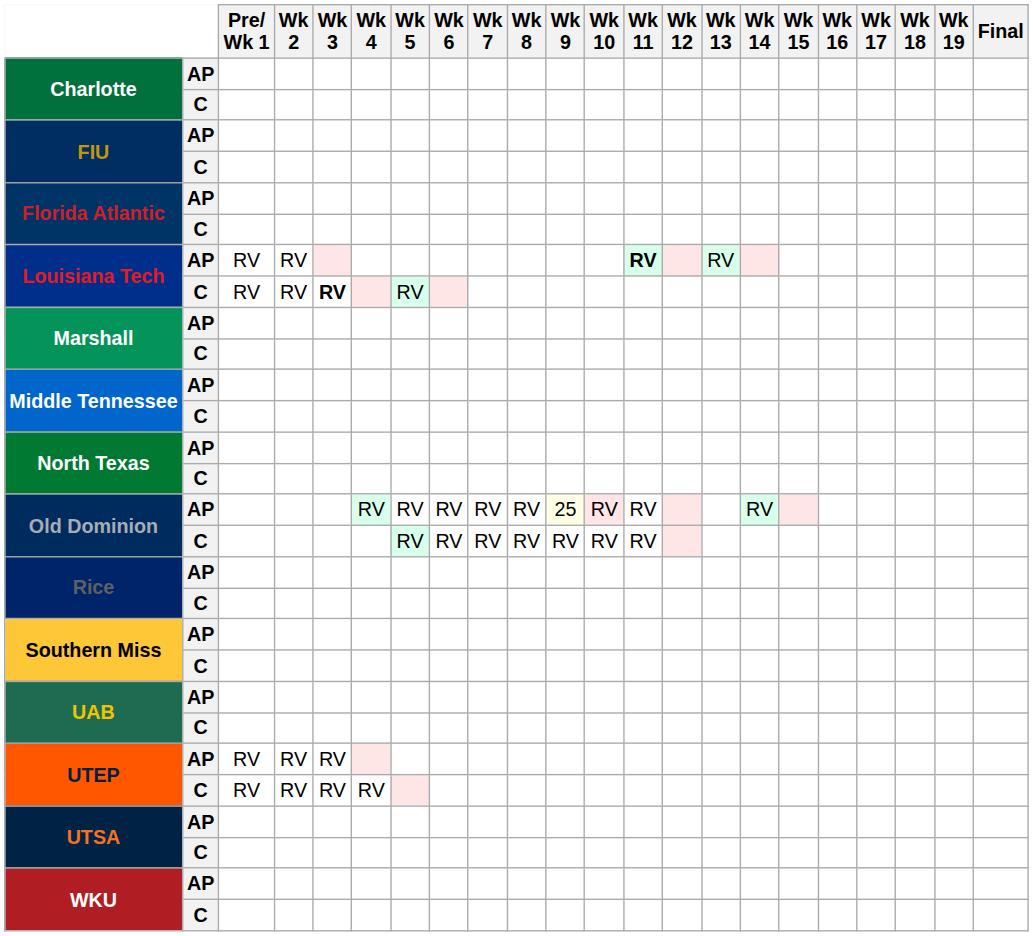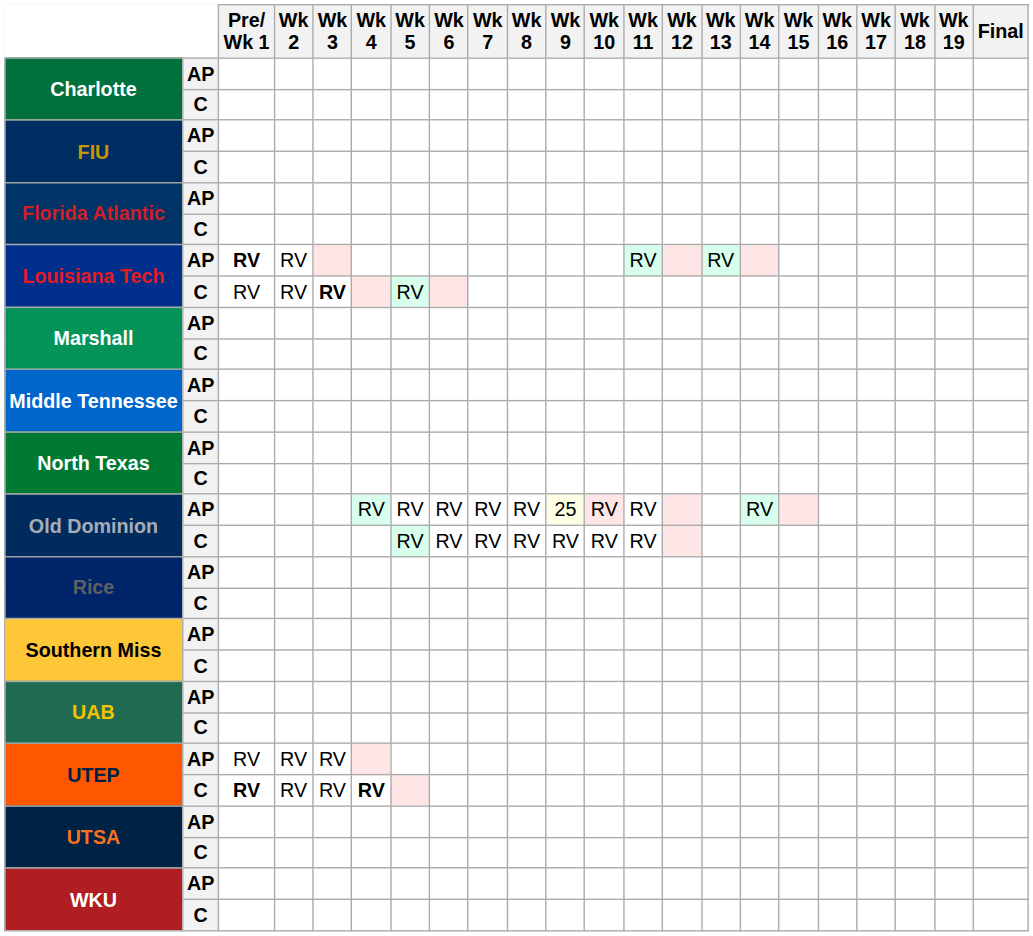(247, 261) normal -> (247, 261) bold
(643, 261) bold -> (643, 261) normal
(247, 791) normal -> (247, 791) bold
(371, 791) normal -> (371, 791) bold
